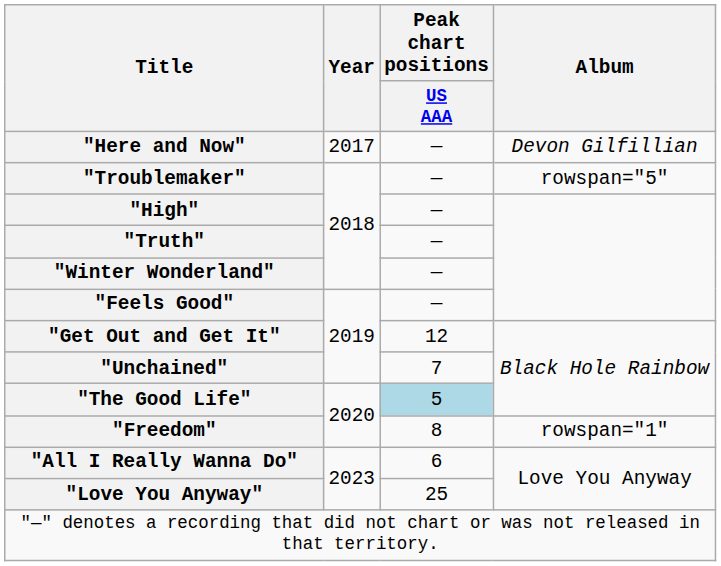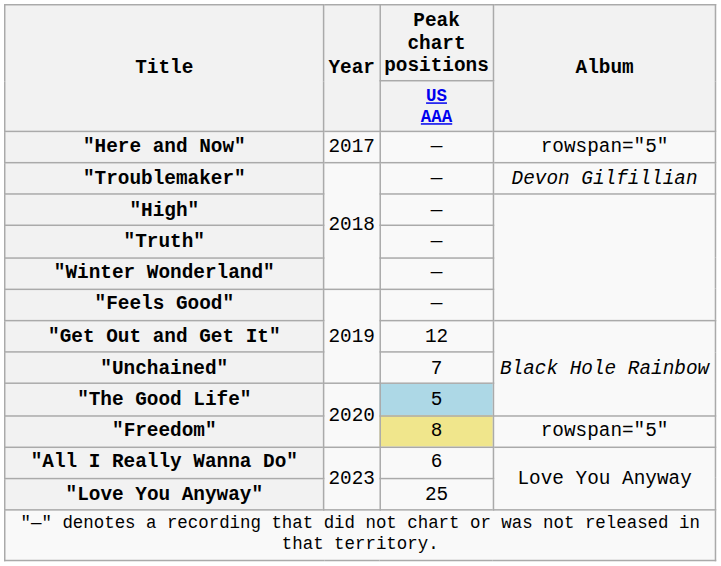(605, 147) Devon Gilfillian -> (605, 147) rowspan="5"
(605, 179) rowspan="5" -> (605, 179) Devon Gilfillian
(437, 431) no background -> (437, 431) khaki background
(605, 431) rowspan="1" -> (605, 431) rowspan="5"
